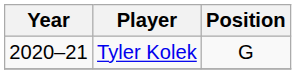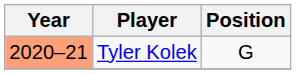(49, 52) no background -> (49, 52) lightsalmon background
